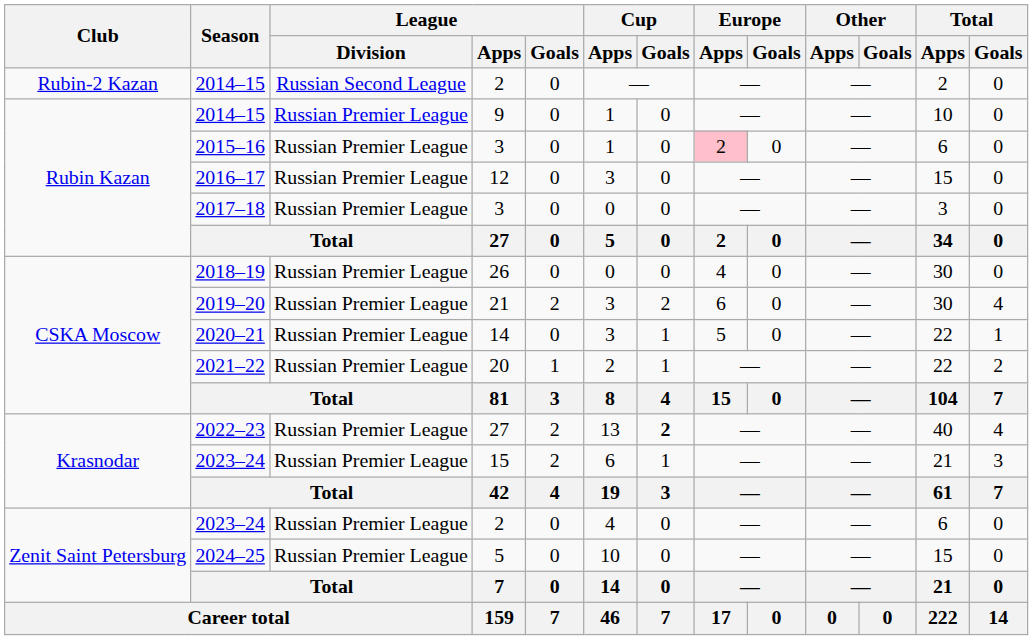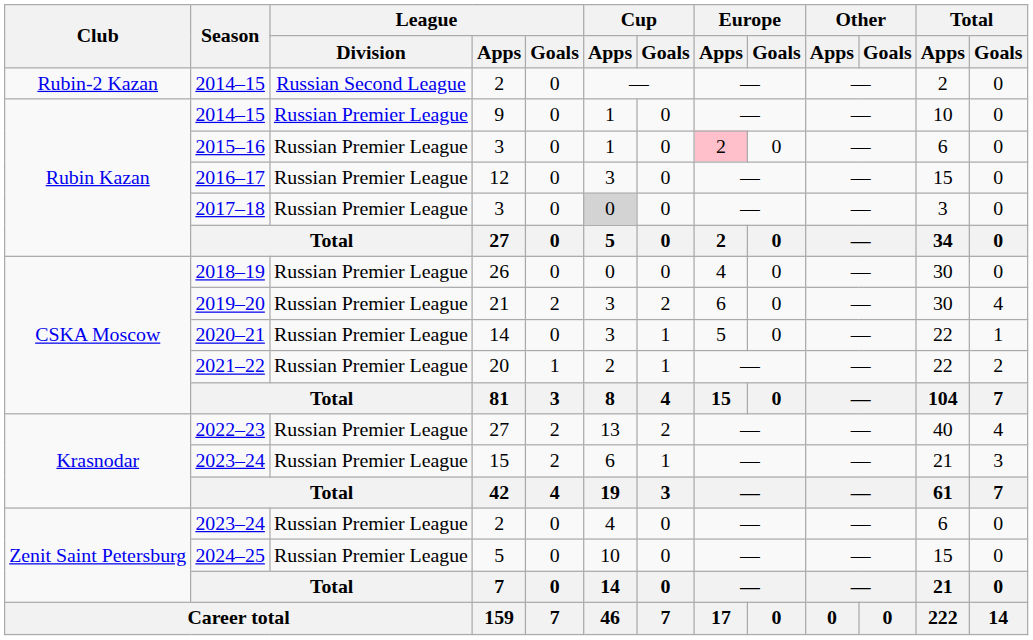(610, 209) no background -> (610, 209) lightgrey background
(666, 429) bold -> (666, 429) normal
